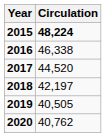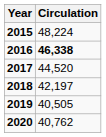(56, 31) bold -> (56, 31) normal
(56, 50) normal -> (56, 50) bold
